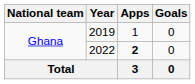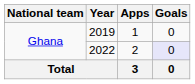(135, 50) bold -> (135, 50) normal
(171, 50) no background -> (171, 50) lavender background
